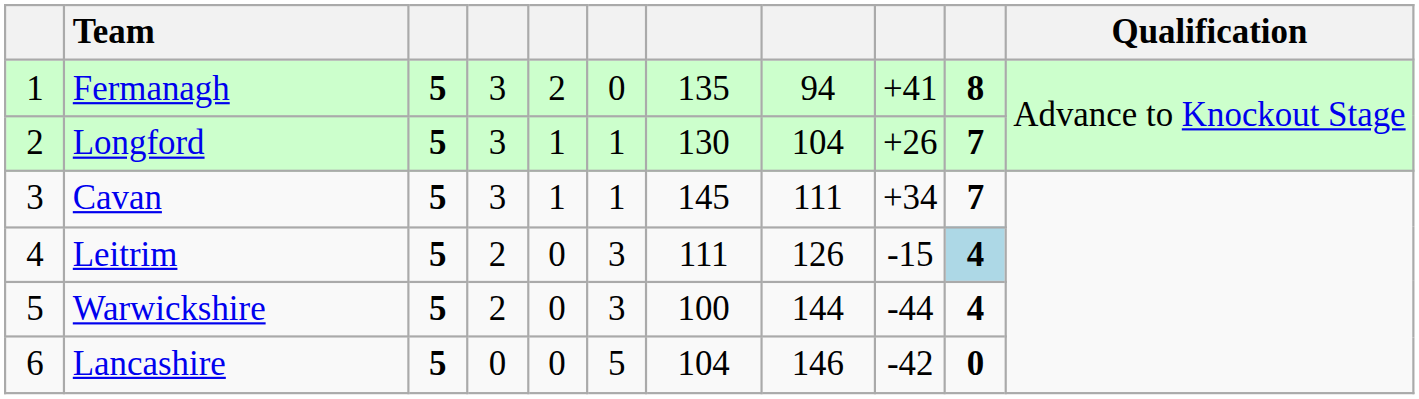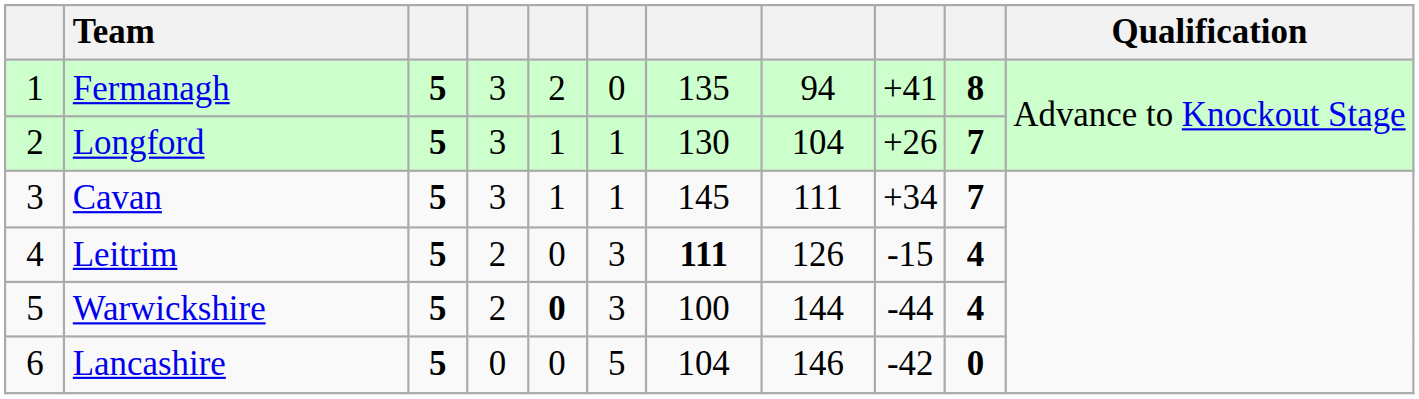(704, 253) normal -> (704, 253) bold
(975, 253) lightblue background -> (975, 253) no background
(557, 308) normal -> (557, 308) bold
